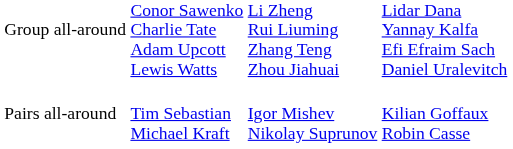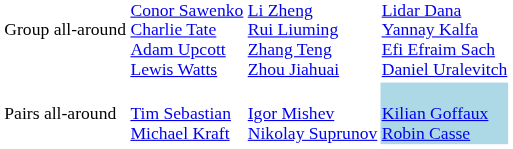(435, 123) no background -> (435, 123) lightblue background
